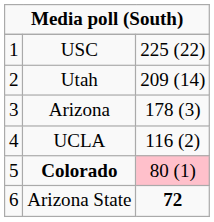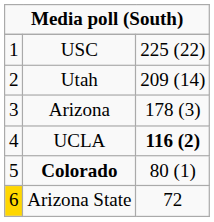(173, 140) normal -> (173, 140) bold
(173, 170) pink background -> (173, 170) no background
(14, 200) no background -> (14, 200) gold background
(173, 200) bold -> (173, 200) normal
